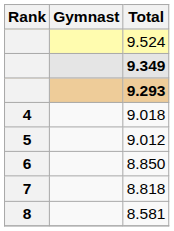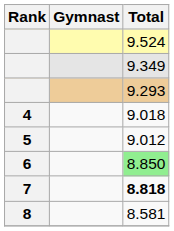(146, 66) bold -> (146, 66) normal
(146, 91) bold -> (146, 91) normal
(146, 164) no background -> (146, 164) lightgreen background
(146, 189) normal -> (146, 189) bold
